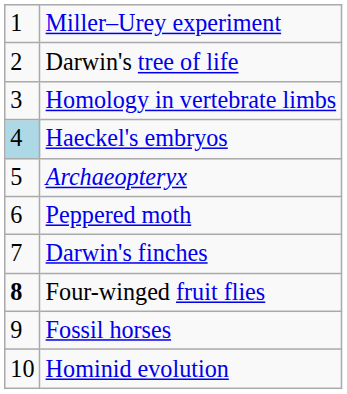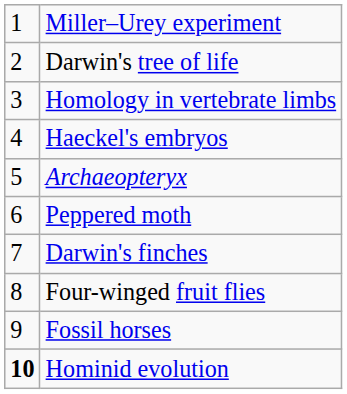(16, 138) lightblue background -> (16, 138) no background
(16, 291) bold -> (16, 291) normal
(22, 368) normal -> (22, 368) bold
